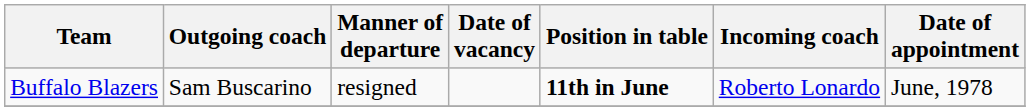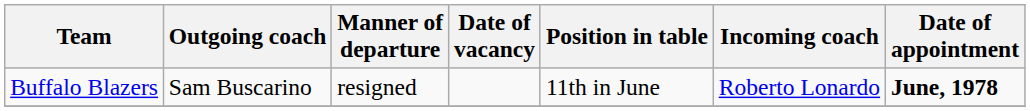(607, 86) bold -> (603, 86) normal
(942, 86) normal -> (945, 86) bold
